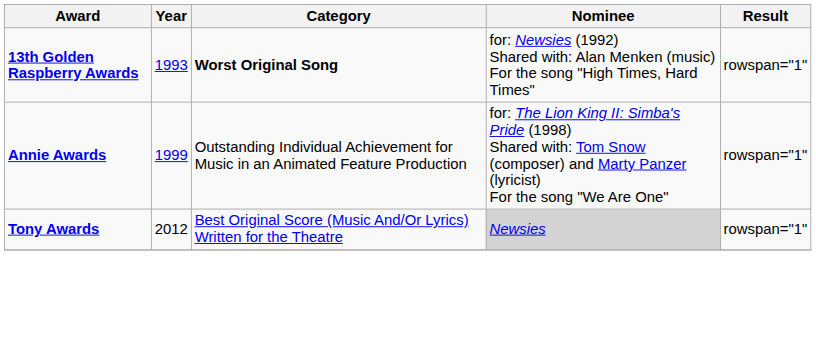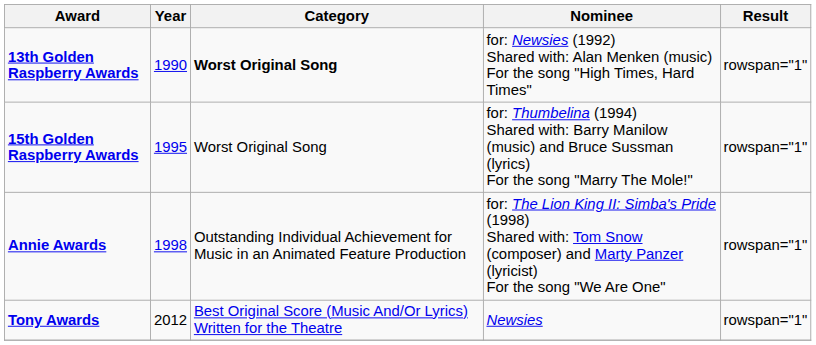(171, 65) 1993 -> (170, 65) 1990
+ row: (73, 147)
(171, 155) 1999 -> (170, 246) 1998
(518, 229) lightgrey background -> (515, 319) no background
